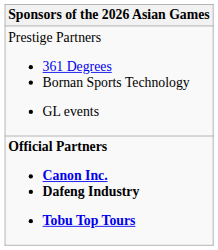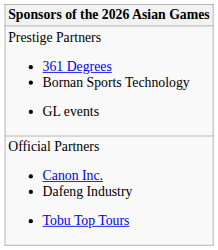(109, 184) bold -> (109, 184) normal
